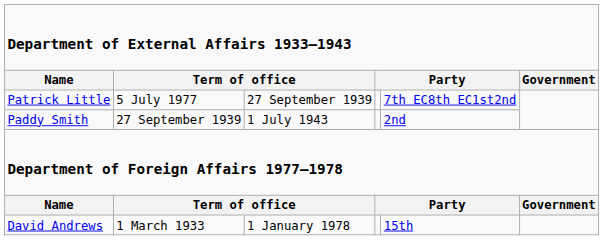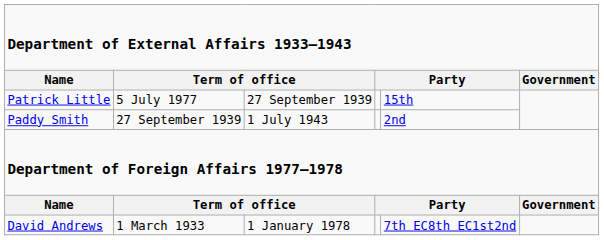(450, 100) 7th EC8th EC1st2nd -> (399, 100) 15th
(399, 225) 15th -> (450, 225) 7th EC8th EC1st2nd
